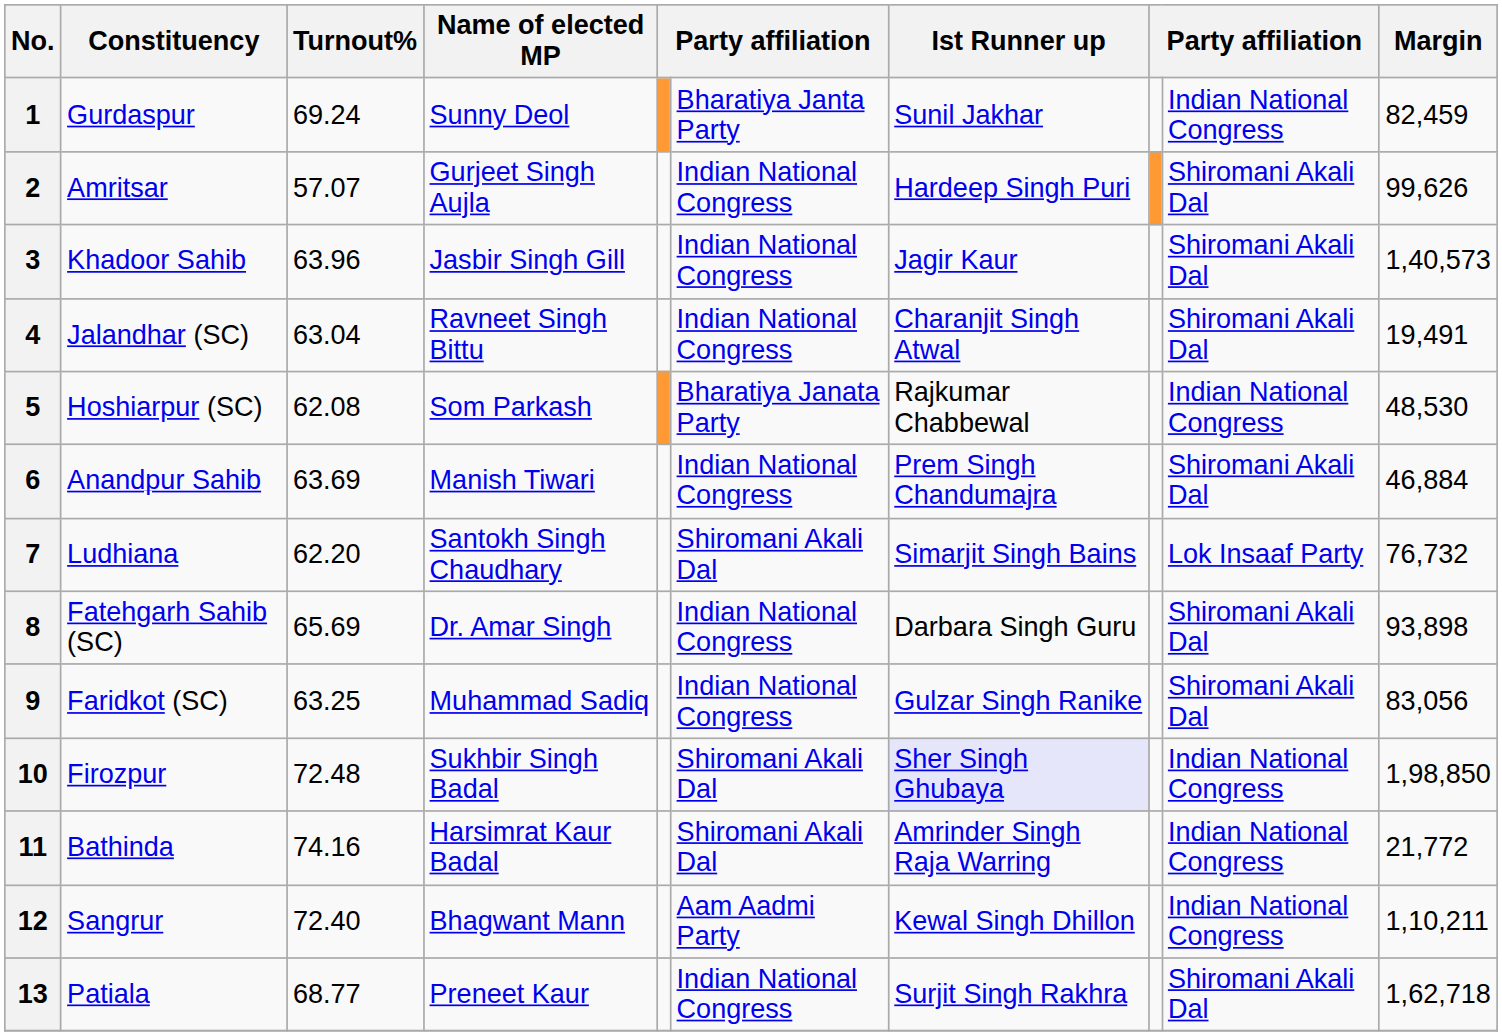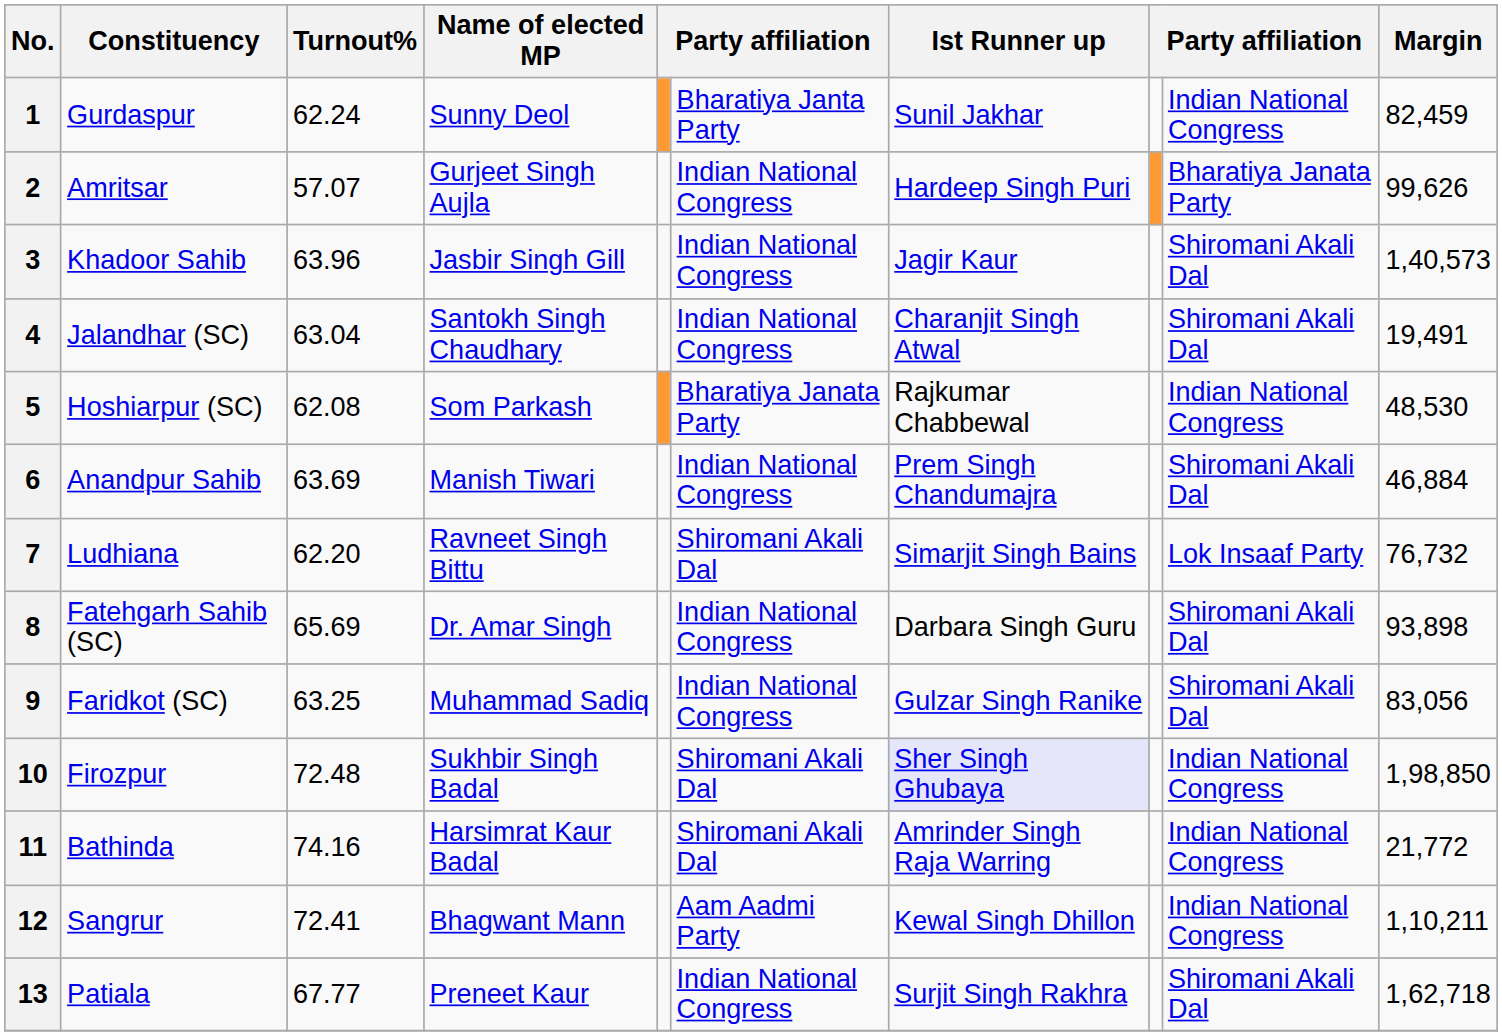(327, 114) 69.24 -> (327, 114) 62.24
(1261, 187) Shiromani Akali Dal -> (1269, 187) Bharatiya Janata Party
(518, 334) Ravneet Singh Bittu -> (518, 334) Santokh Singh Chaudhary
(518, 554) Santokh Singh Chaudhary -> (518, 554) Ravneet Singh Bittu
(327, 920) 72.40 -> (327, 920) 72.41
(327, 994) 68.77 -> (327, 994) 67.77
